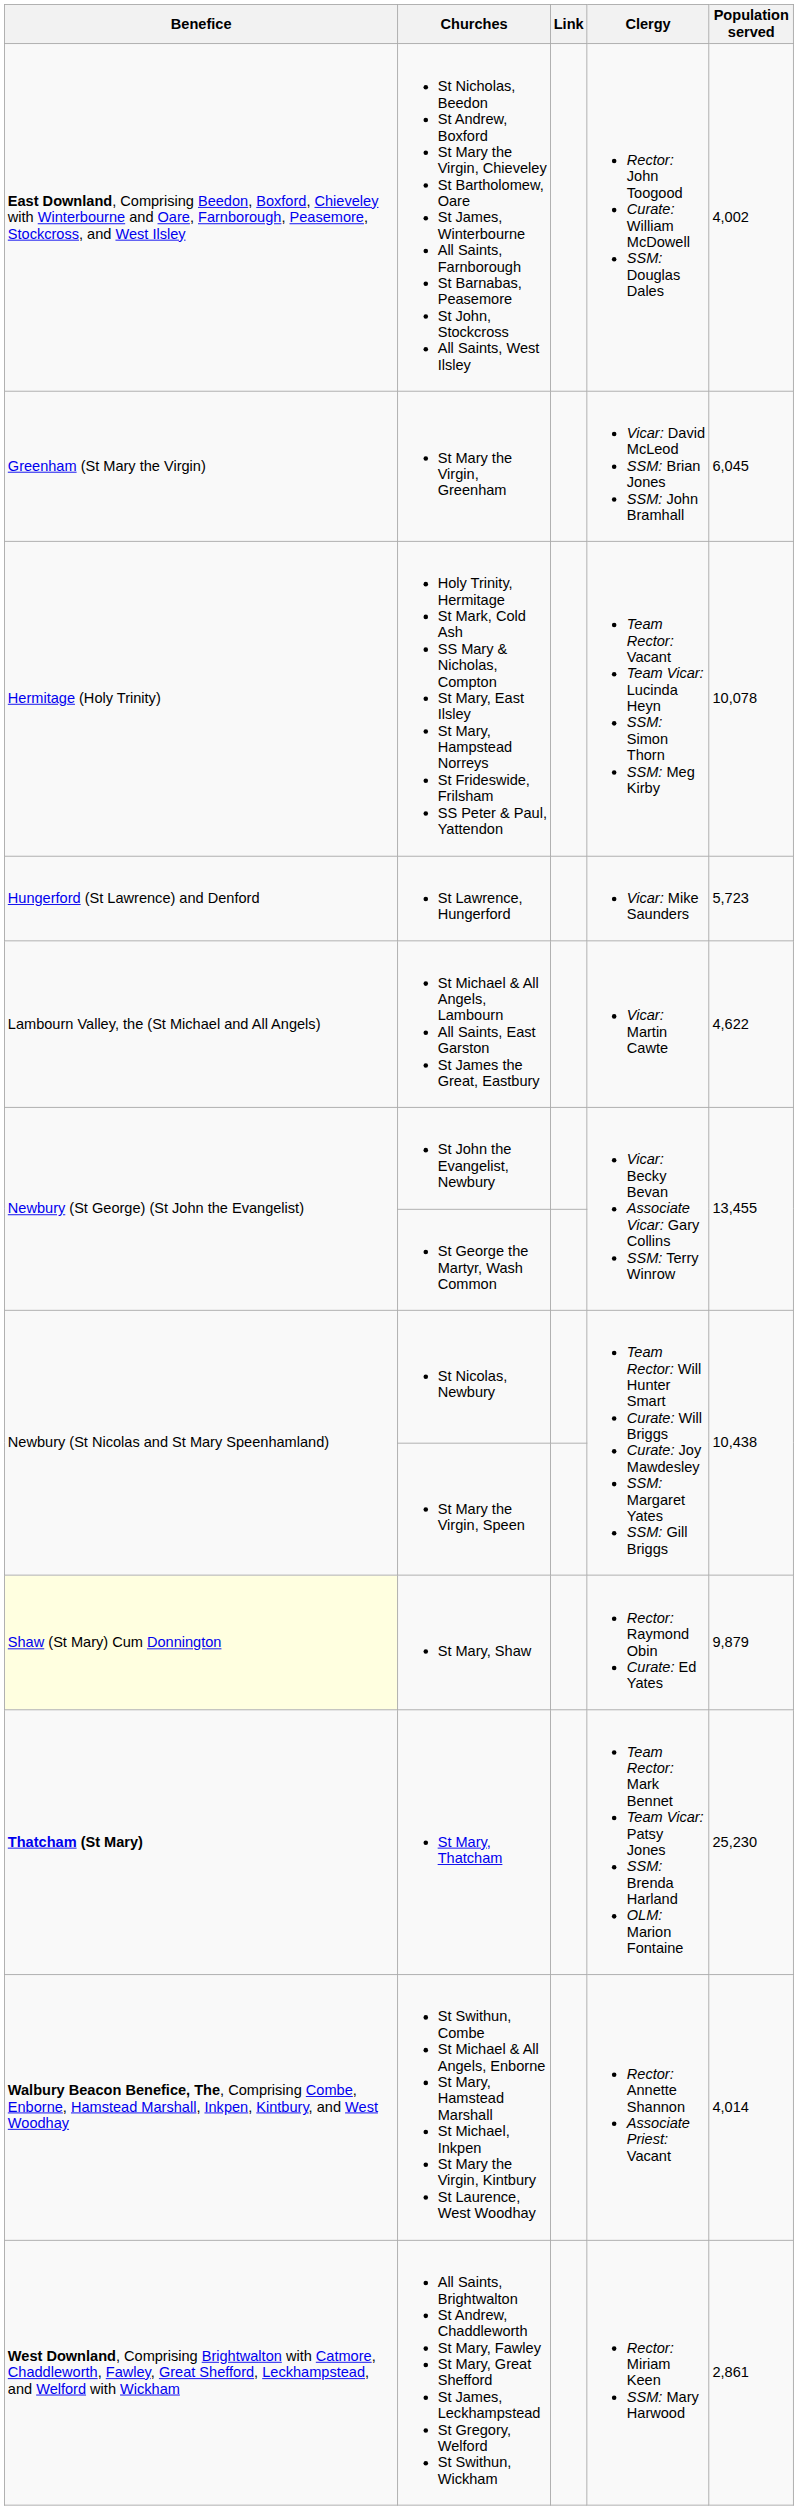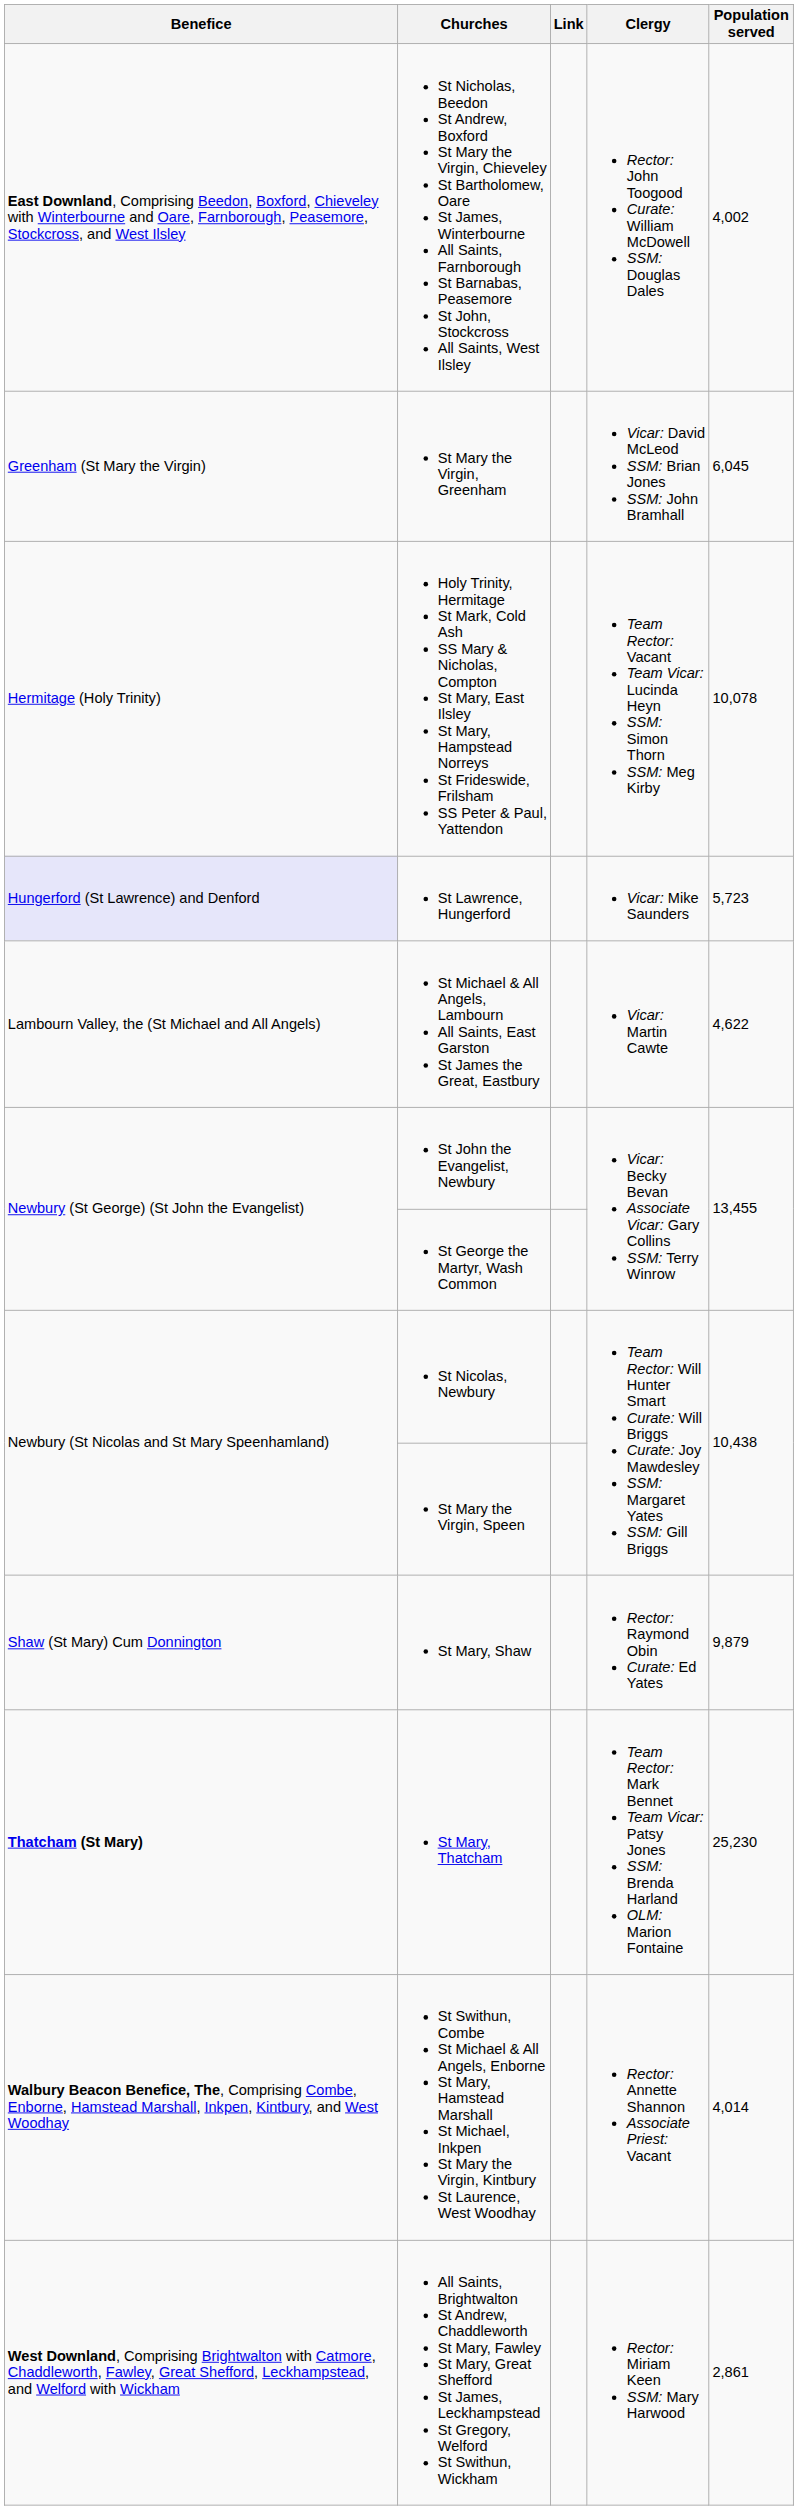(134, 898) no background -> (134, 898) lavender background
(115, 1642) lightyellow background -> (115, 1642) no background
